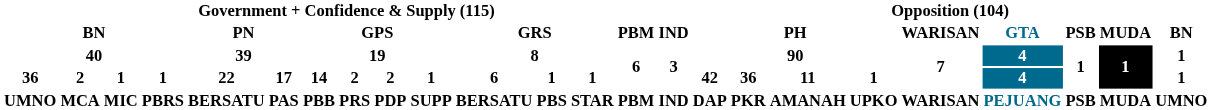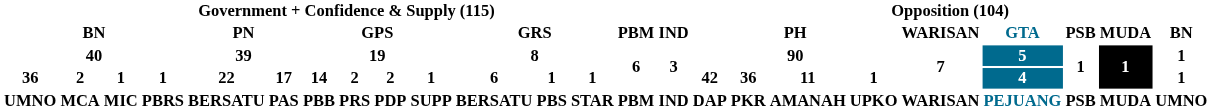(1022, 55) 4 -> (1022, 55) 5
